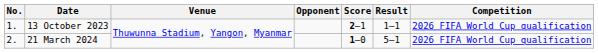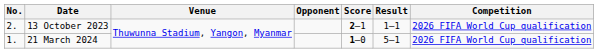(12, 27) 1. -> (12, 27) 2.
(12, 41) 2. -> (12, 41) 1.
